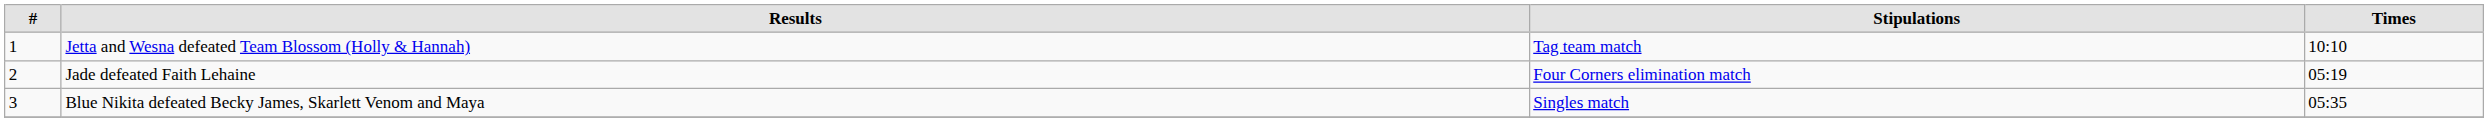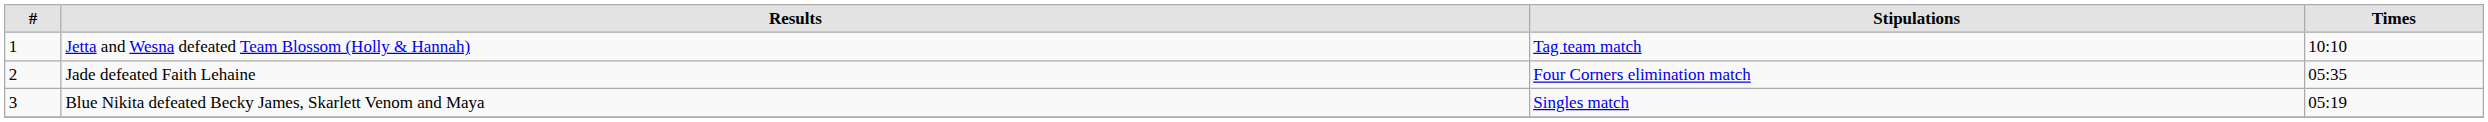(2328, 74) 05:19 -> (2328, 74) 05:35
(2328, 102) 05:35 -> (2328, 102) 05:19
